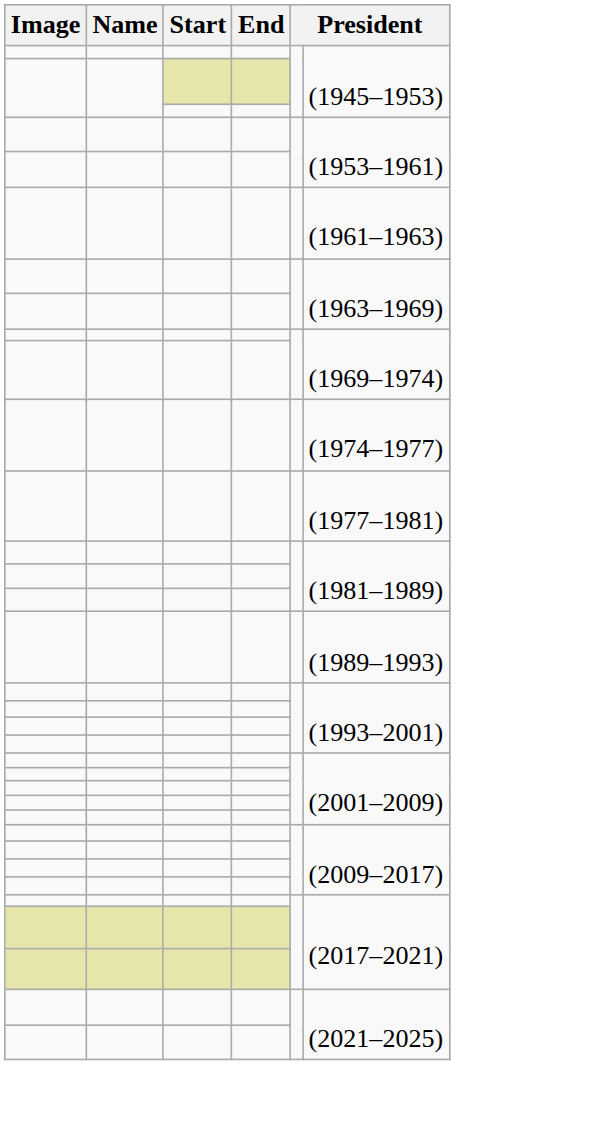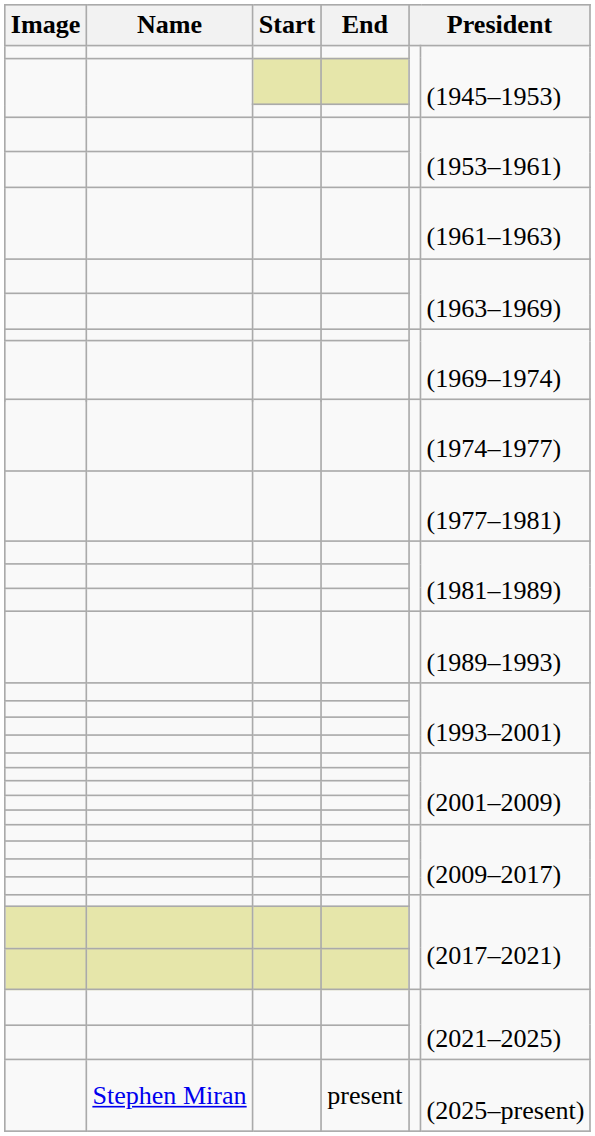+ row: (170, 1095)
